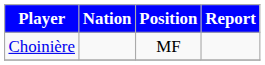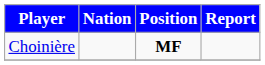(168, 46) normal -> (168, 46) bold
